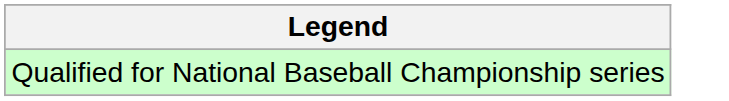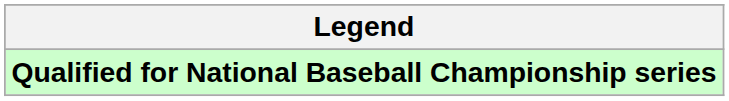(338, 71) normal -> (364, 71) bold
